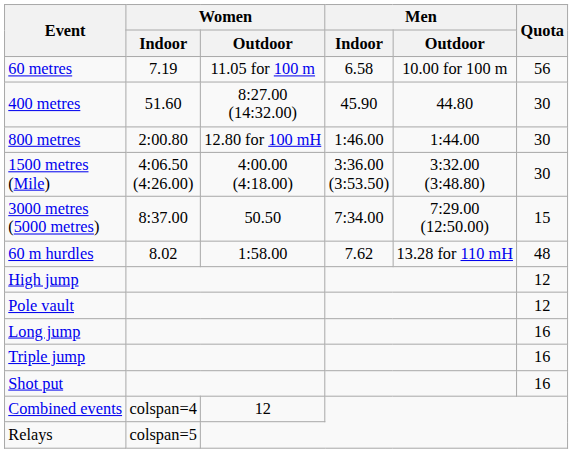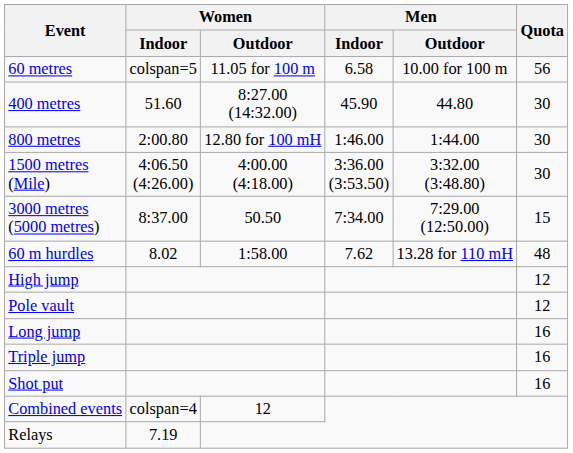(163, 69) 7.19 -> (163, 69) colspan=5
(163, 434) colspan=5 -> (163, 434) 7.19
